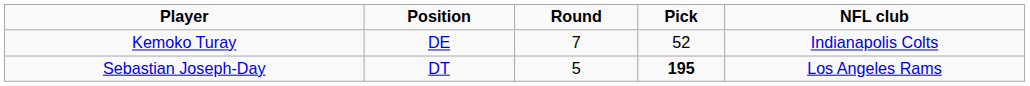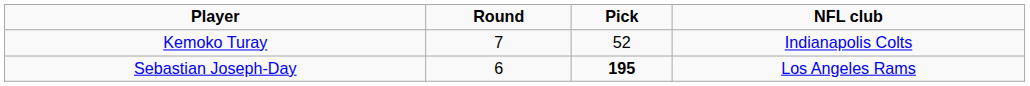- column: (439, 17)
(576, 68) 5 -> (499, 68) 6
